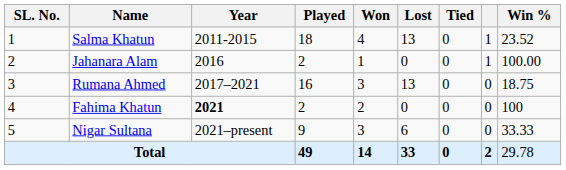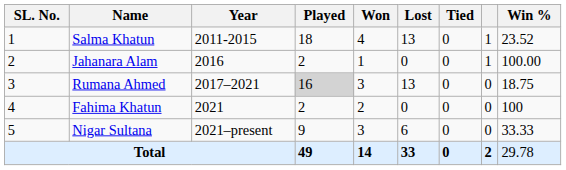(305, 84) no background -> (305, 84) lightgrey background
(209, 107) bold -> (209, 107) normal
